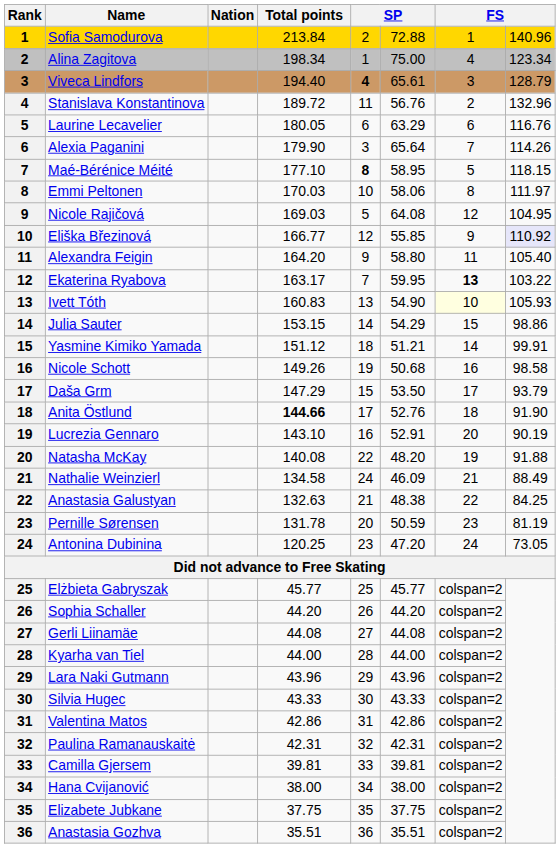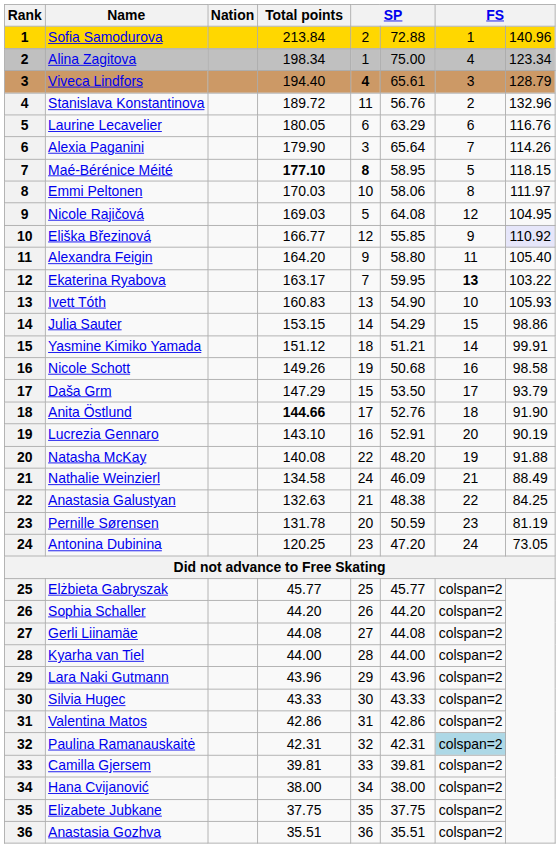(304, 170) normal -> (304, 170) bold
(471, 302) lightyellow background -> (471, 302) no background
(471, 744) no background -> (471, 744) lightblue background
